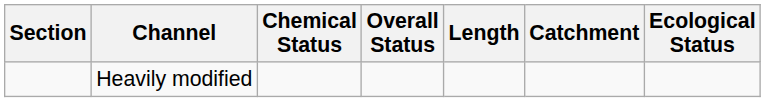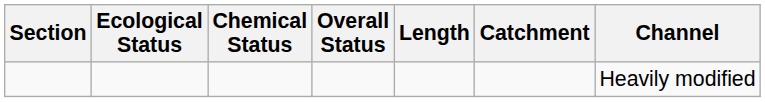columns swapped: (702, 33) <-> (174, 33)
